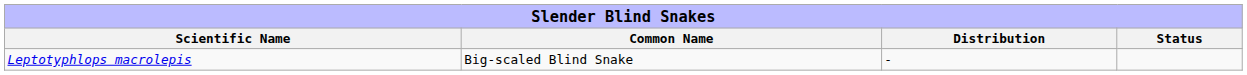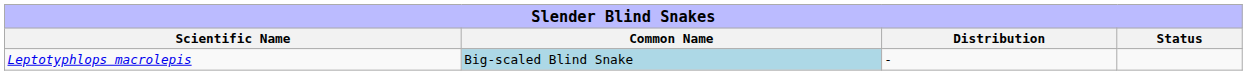(549, 59) no background -> (549, 59) lightblue background
